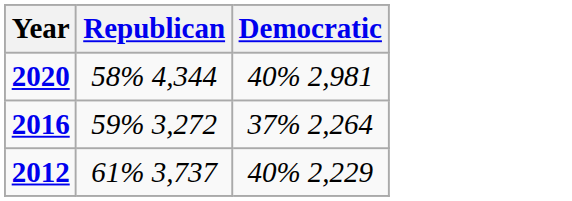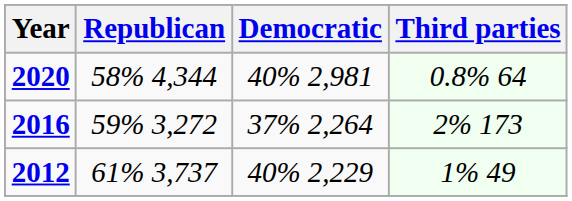+ column: (478, 28)
